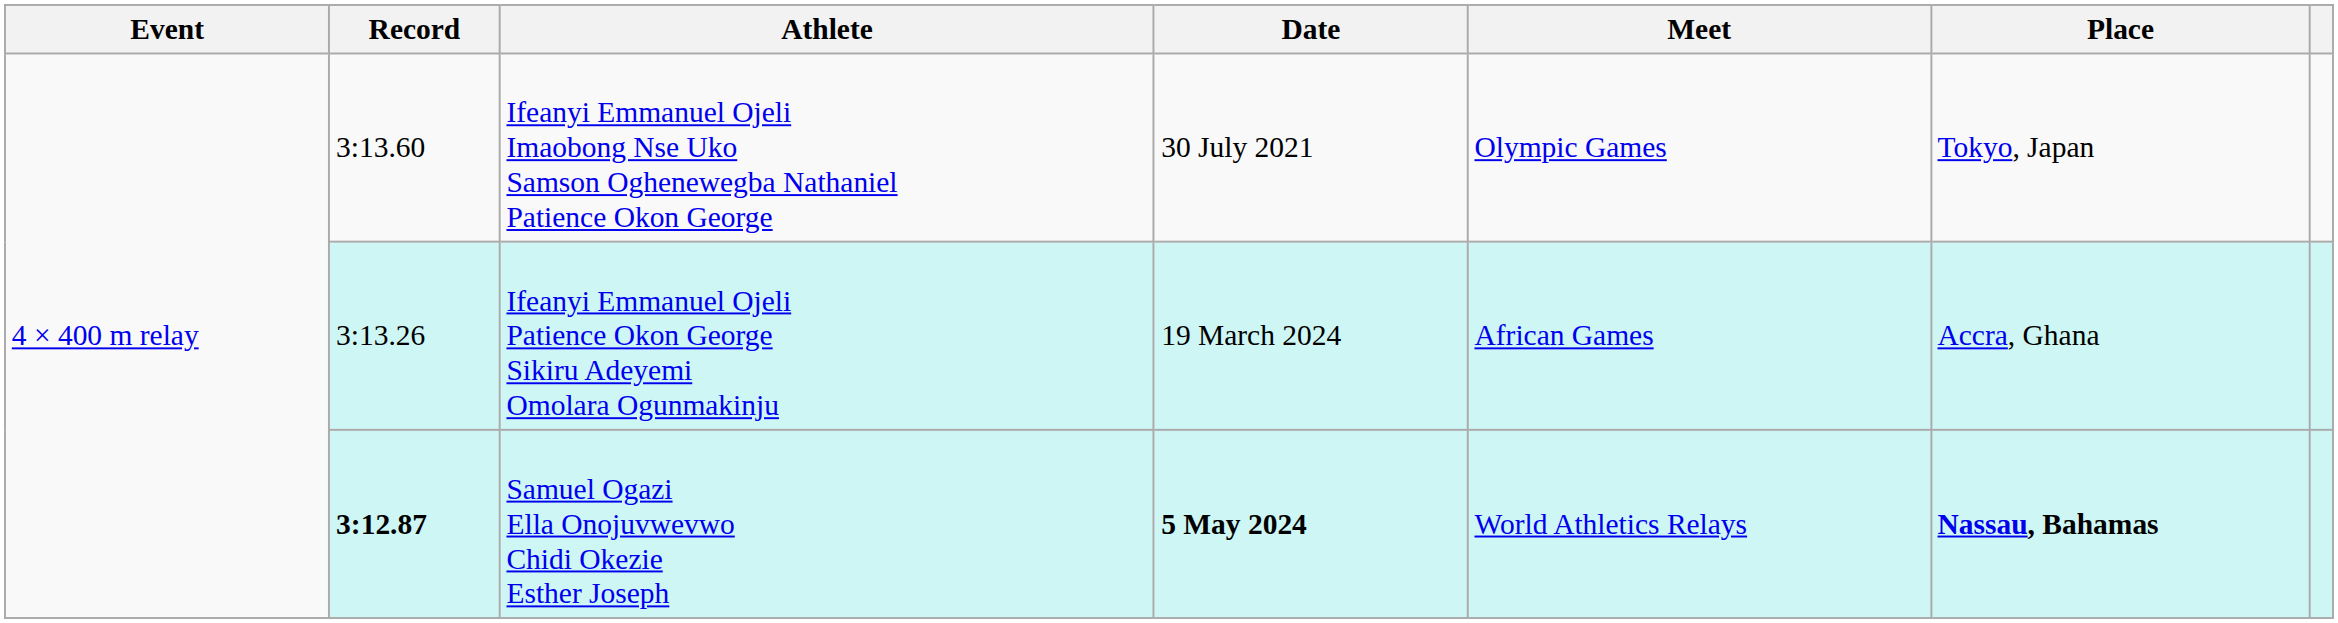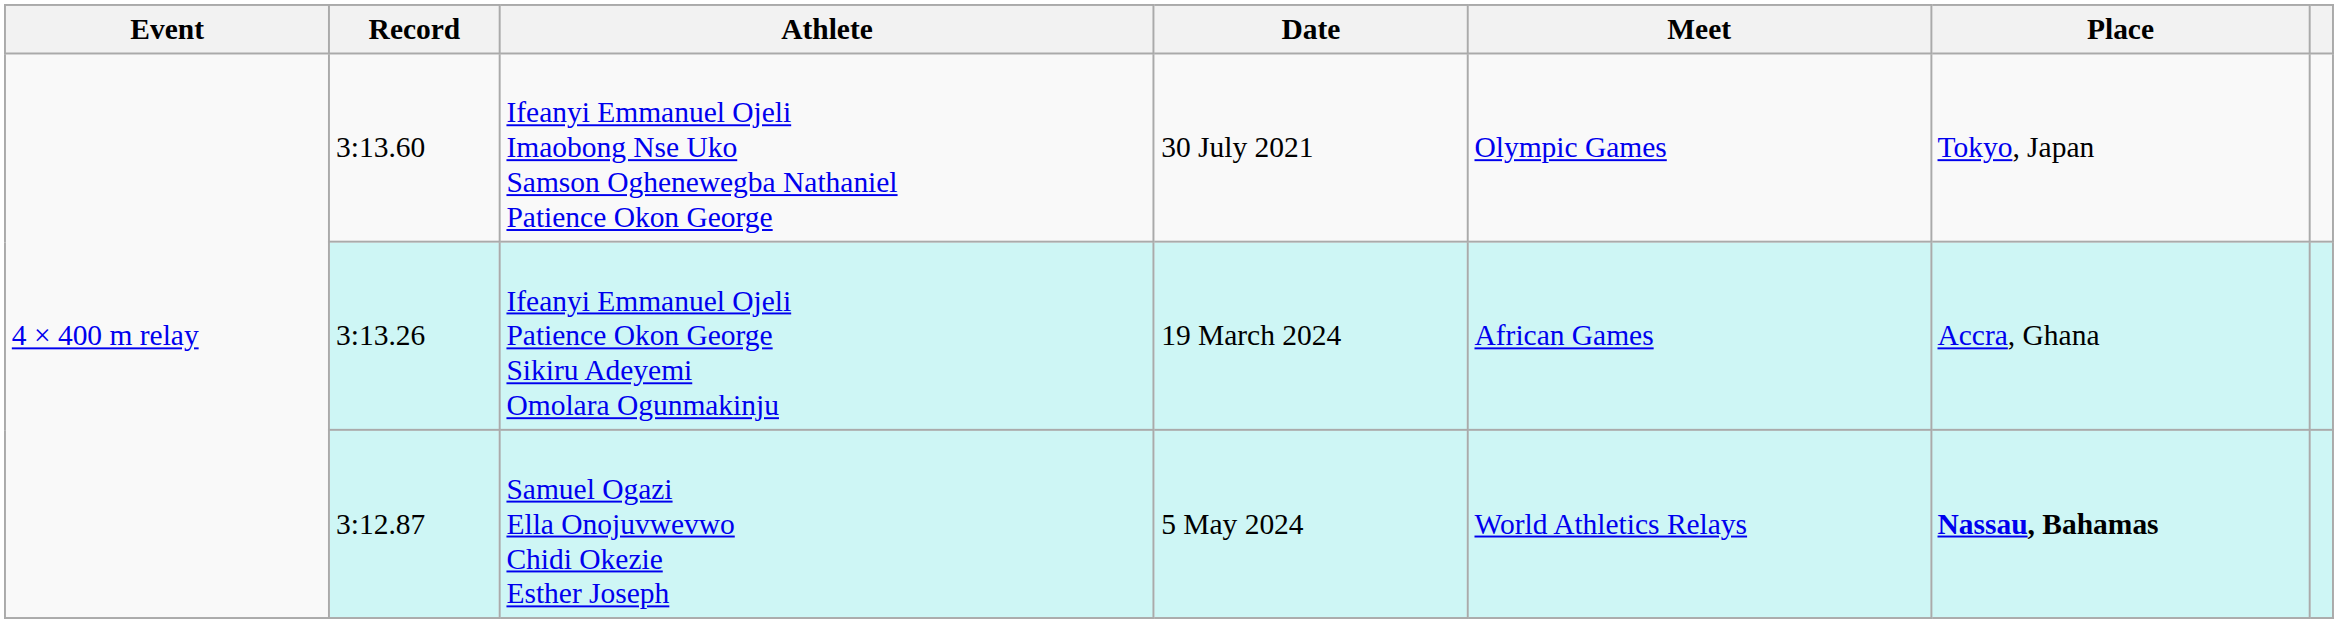(382, 524) bold -> (381, 524) normal
(1234, 524) bold -> (1232, 524) normal
